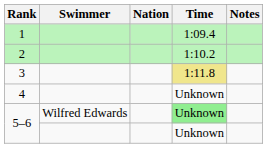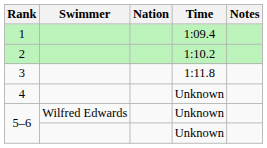(199, 73) khaki background -> (199, 73) no background
(199, 113) lightgreen background -> (199, 113) no background
